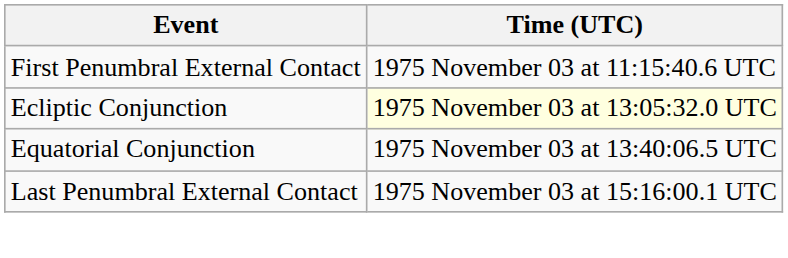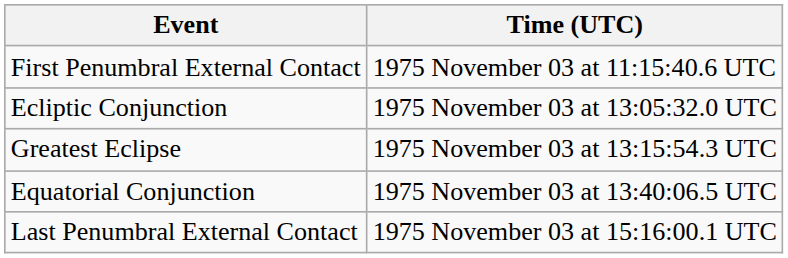(575, 107) lightyellow background -> (575, 107) no background
+ row: (96, 149)
